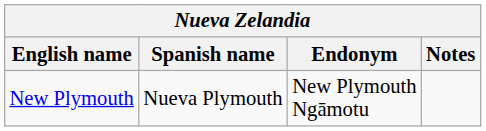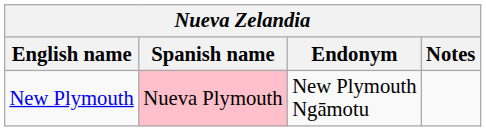(213, 97) no background -> (213, 97) pink background
